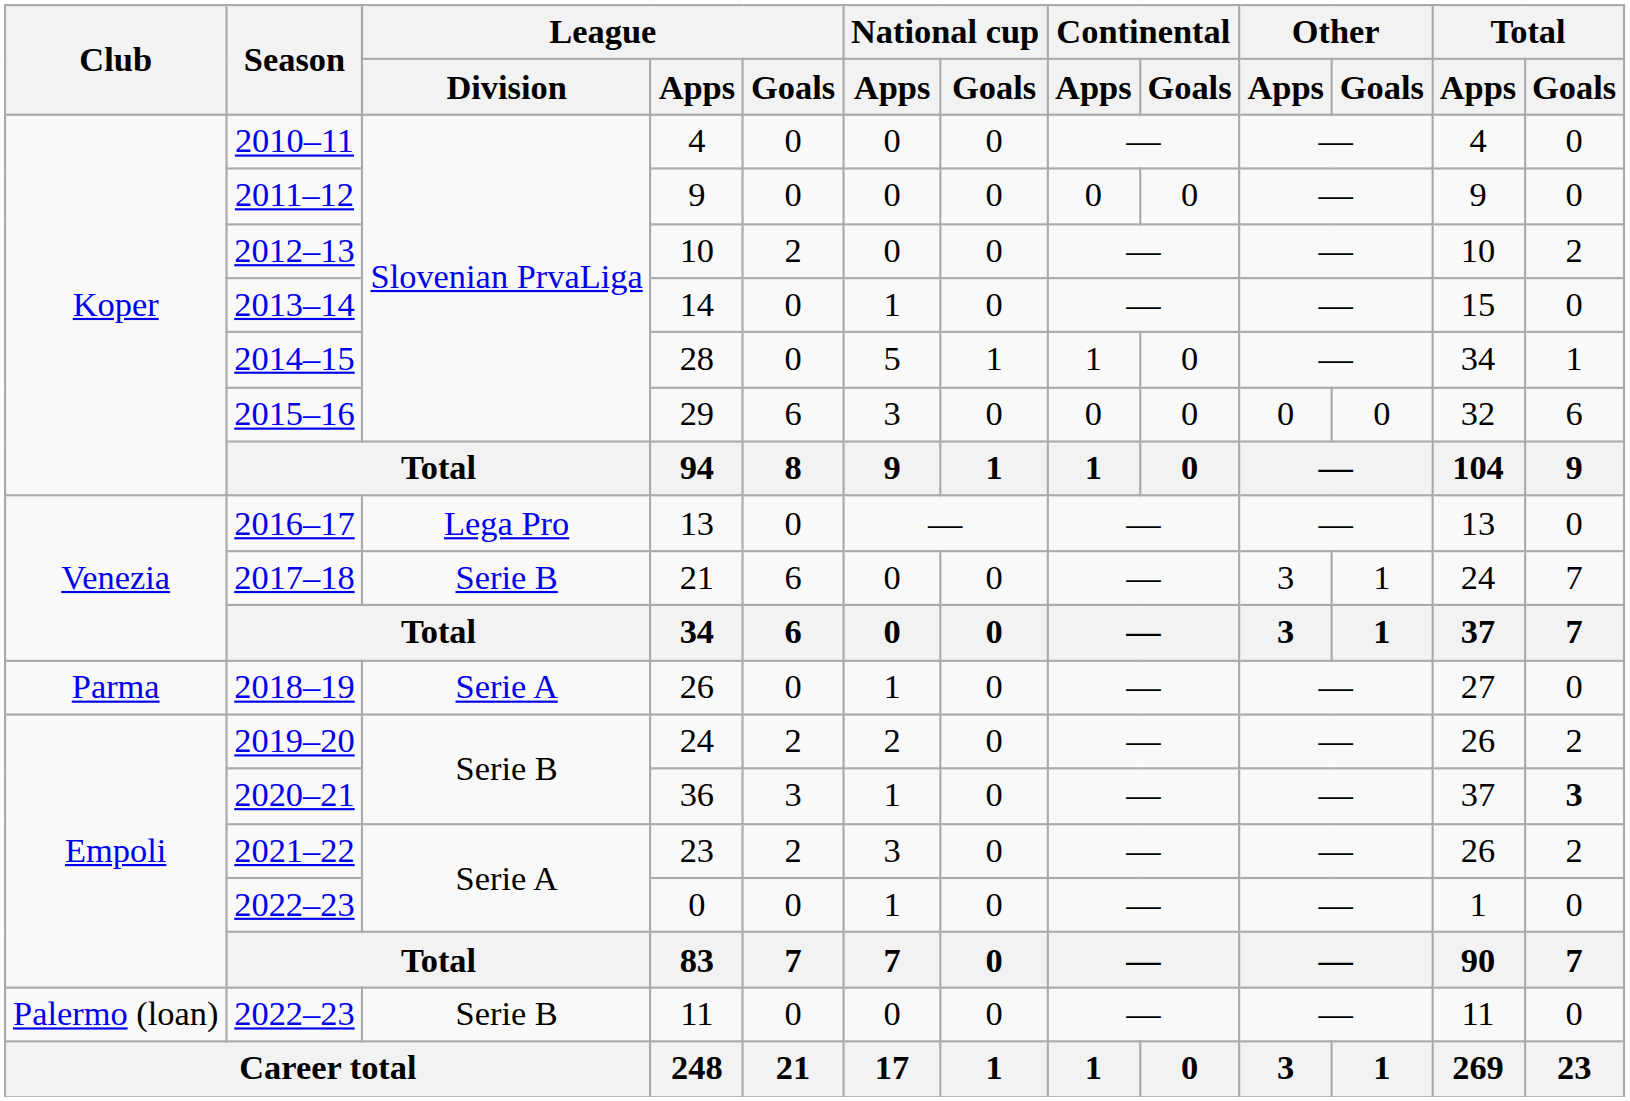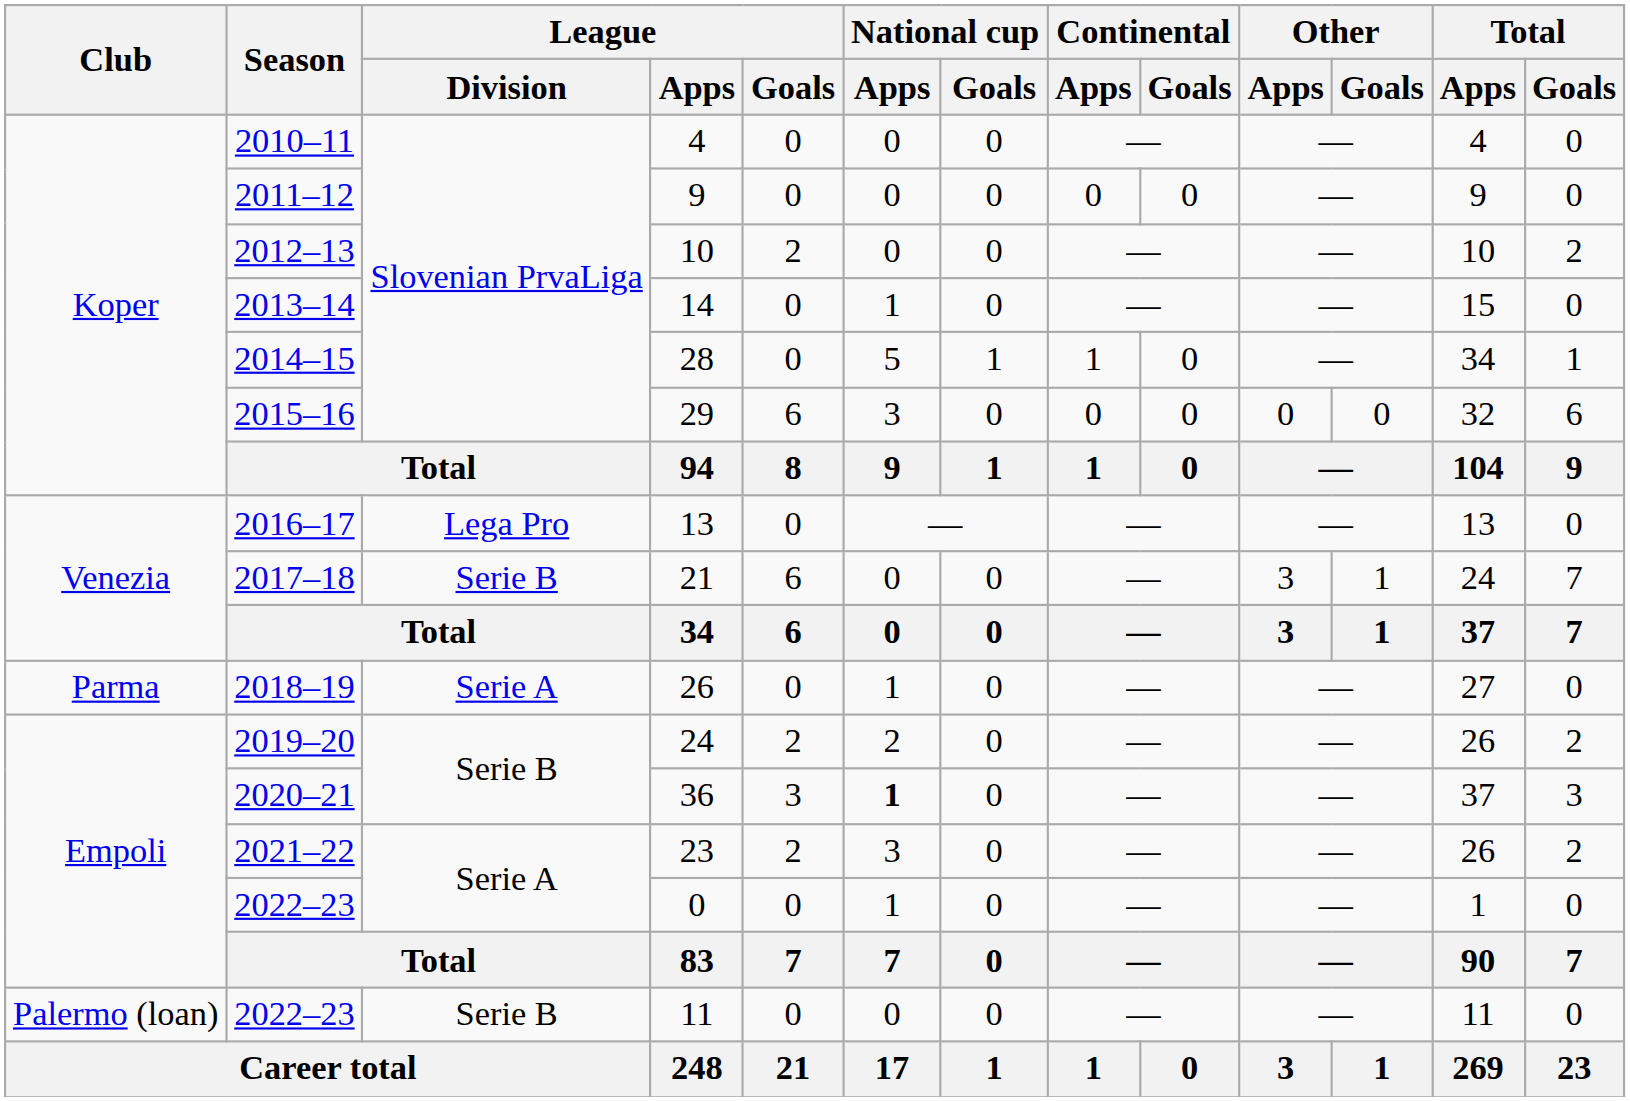(892, 795) normal -> (892, 795) bold
(1574, 795) bold -> (1574, 795) normal
